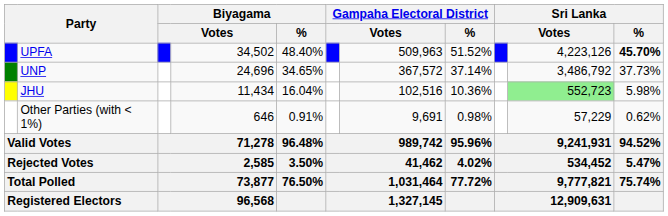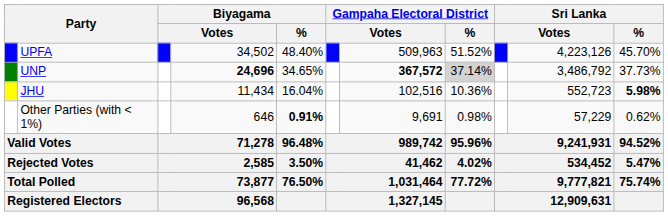(640, 52) bold -> (640, 52) normal
(255, 71) normal -> (255, 71) bold
(420, 71) normal -> (420, 71) bold
(471, 71) no background -> (471, 71) lightgrey background
(589, 91) lightgreen background -> (589, 91) no background
(643, 91) normal -> (643, 91) bold
(306, 117) normal -> (306, 117) bold
